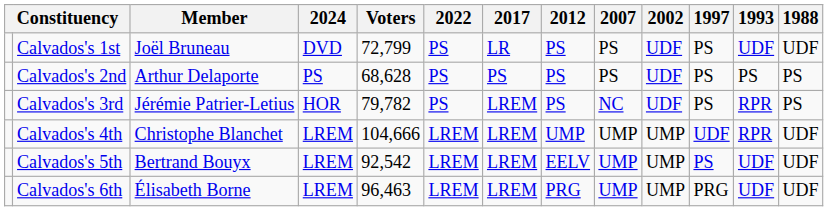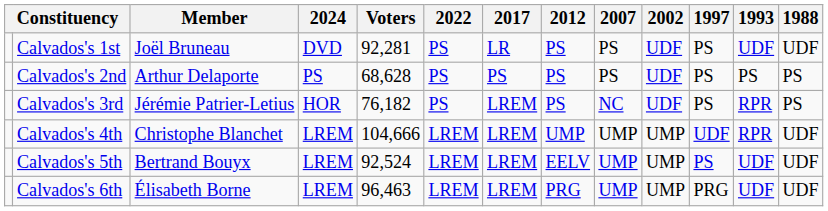(386, 47) 72,799 -> (386, 47) 92,281
(386, 104) 79,782 -> (386, 104) 76,182
(386, 162) 92,542 -> (386, 162) 92,524
